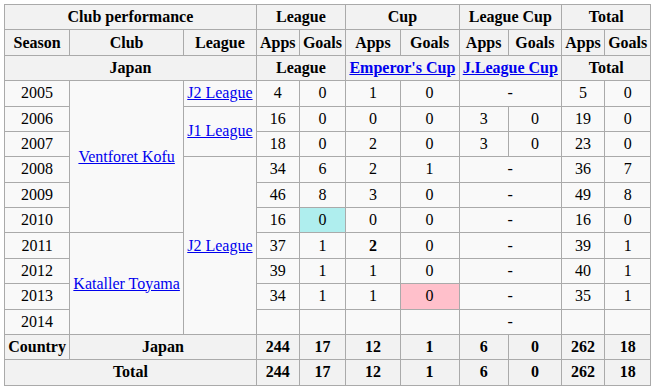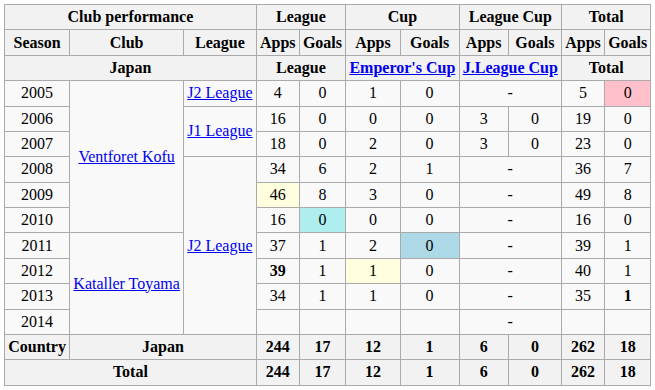(628, 93) no background -> (628, 93) pink background
(278, 194) no background -> (278, 194) lightyellow background
(373, 245) bold -> (373, 245) normal
(430, 245) no background -> (430, 245) lightblue background
(278, 270) normal -> (278, 270) bold
(373, 270) no background -> (373, 270) lightyellow background
(430, 296) pink background -> (430, 296) no background
(628, 296) normal -> (628, 296) bold
